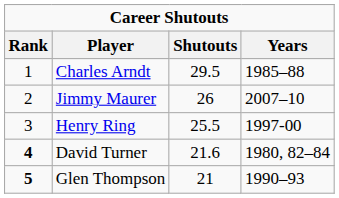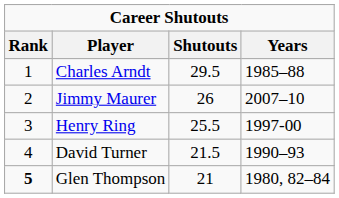(28, 152) bold -> (28, 152) normal
(205, 152) 21.6 -> (205, 152) 21.5
(287, 152) 1980, 82–84 -> (275, 152) 1990–93
(275, 179) 1990–93 -> (287, 179) 1980, 82–84
